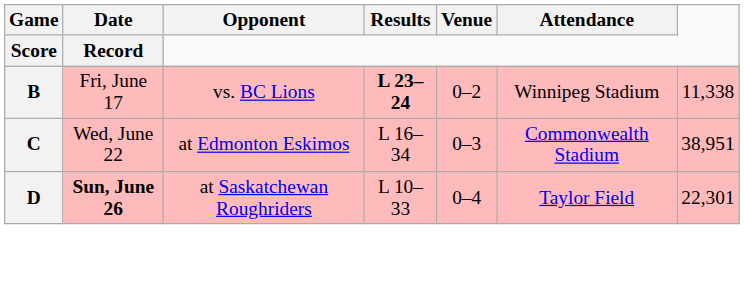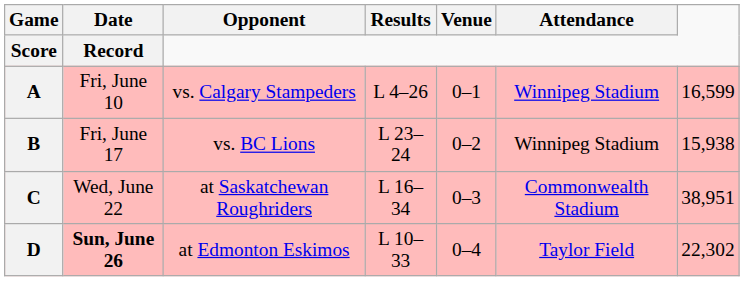+ row: (34, 92)
(400, 92) bold -> (401, 144) normal
(708, 92) 11,338 -> (708, 144) 15,938
(264, 144) at Edmonton Eskimos -> (264, 197) at Saskatchewan Roughriders
(264, 197) at Saskatchewan Roughriders -> (264, 249) at Edmonton Eskimos
(708, 197) 22,301 -> (708, 249) 22,302
